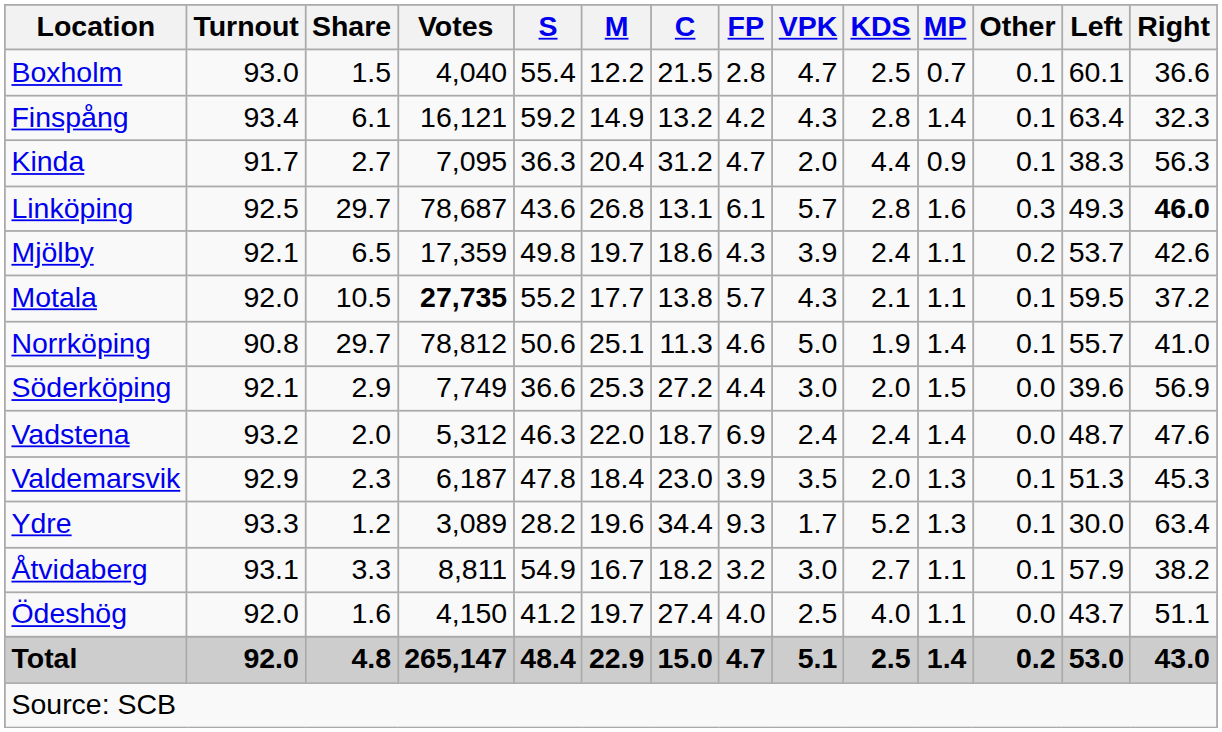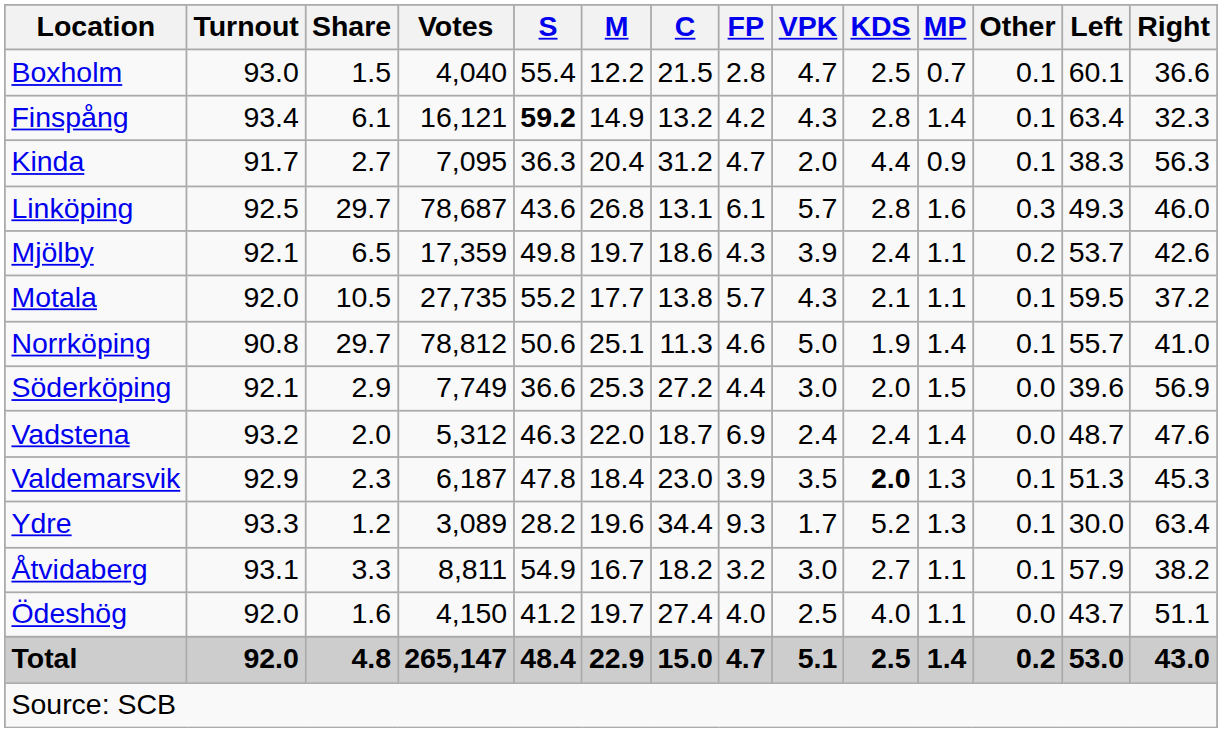(548, 117) normal -> (548, 117) bold
(1182, 207) bold -> (1182, 207) normal
(464, 298) bold -> (464, 298) normal
(891, 478) normal -> (891, 478) bold
